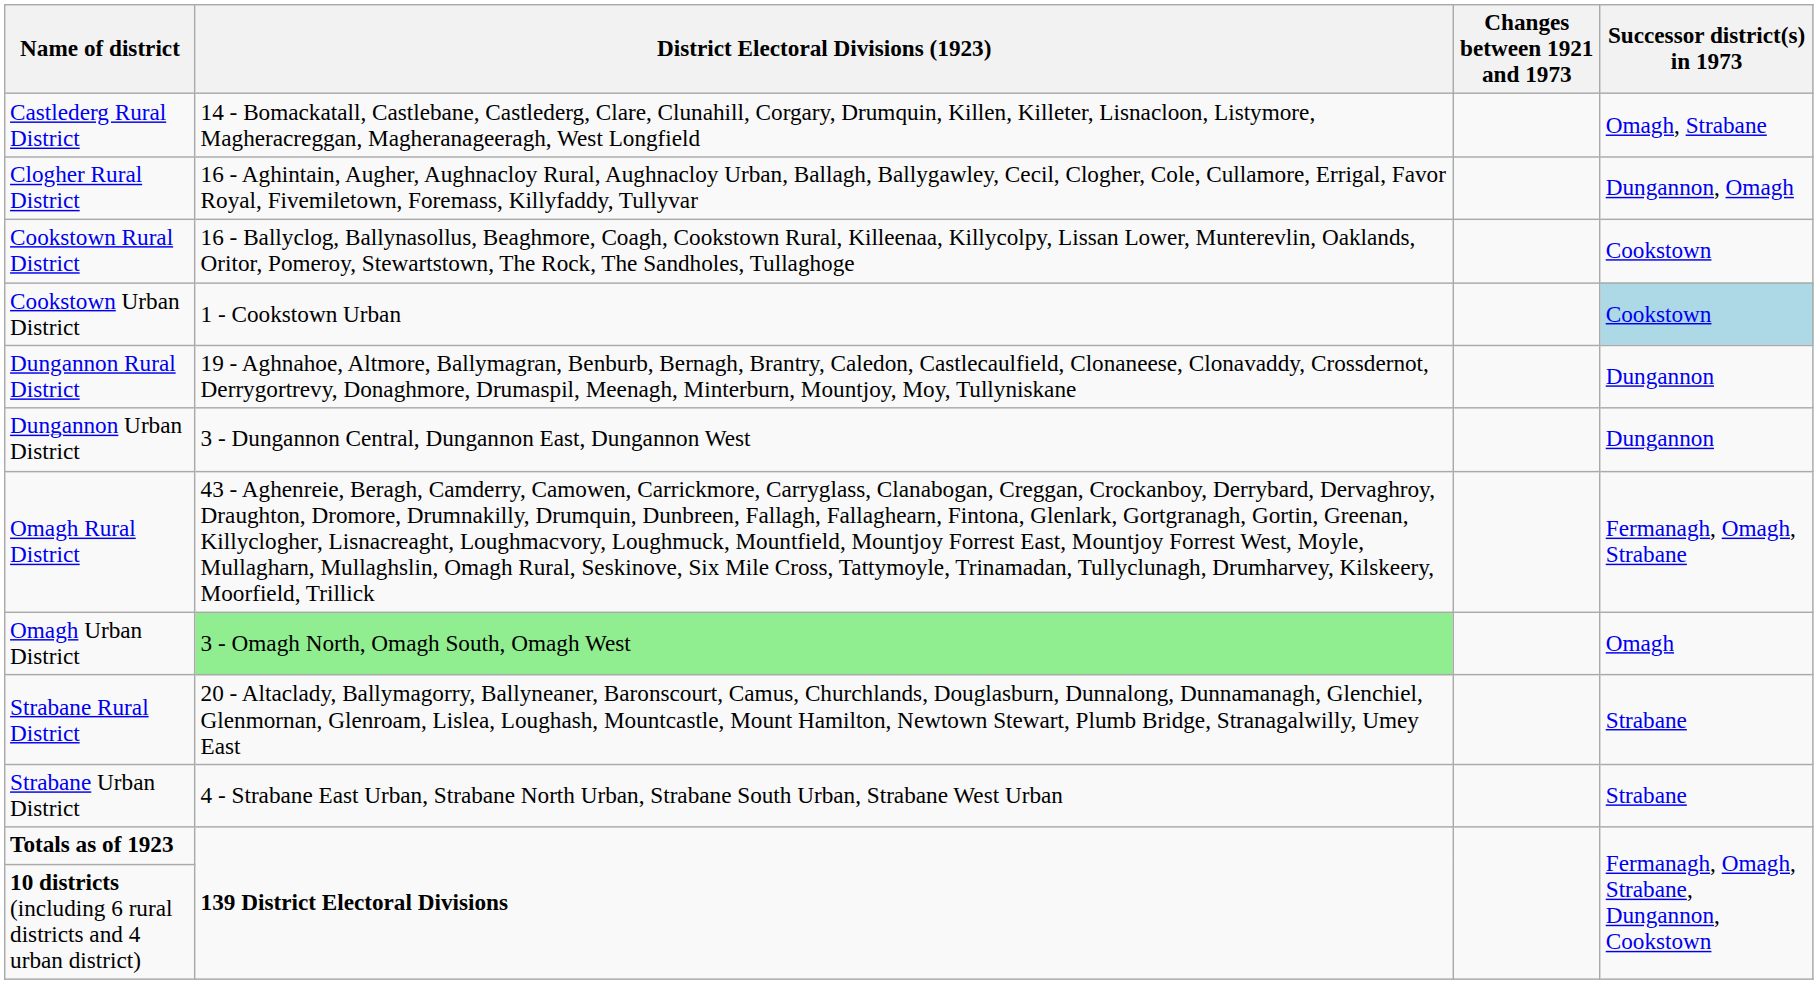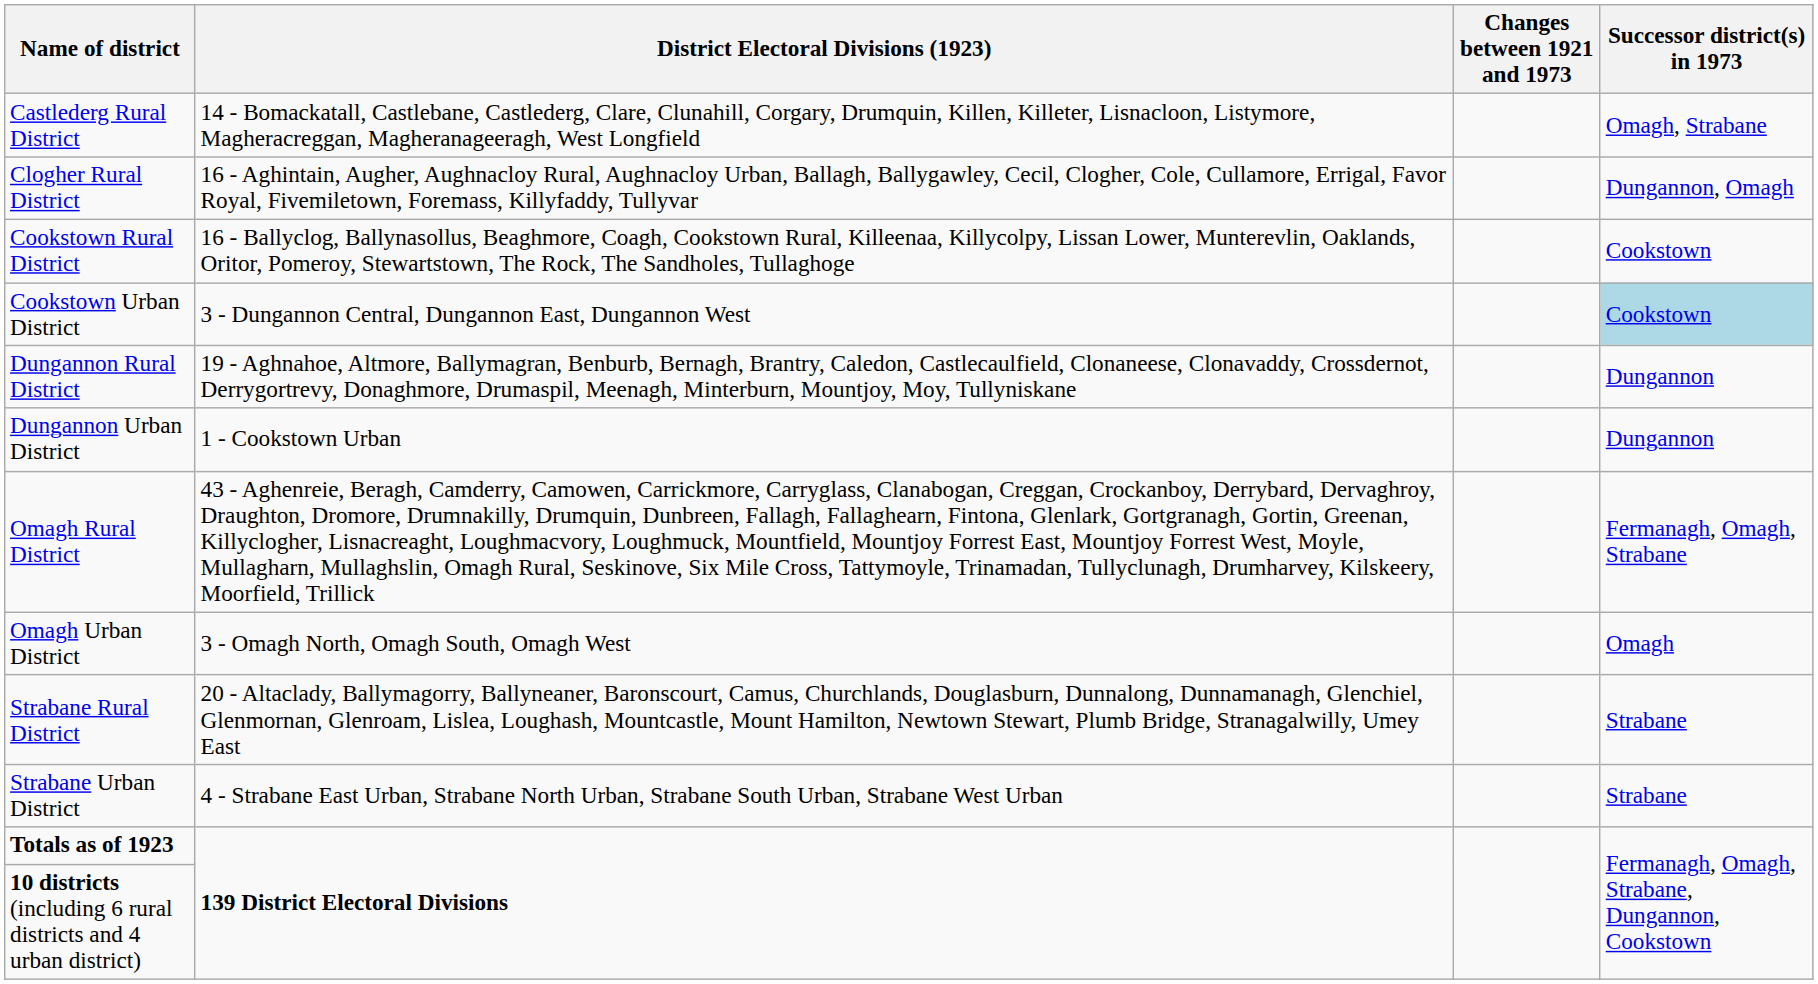(301, 313) 1 - Cookstown Urban -> (476, 313) 3 - Dungannon Central, Dungannon East, Dungannon West
(476, 439) 3 - Dungannon Central, Dungannon East, Dungannon West -> (301, 439) 1 - Cookstown Urban
(416, 643) lightgreen background -> (416, 643) no background
